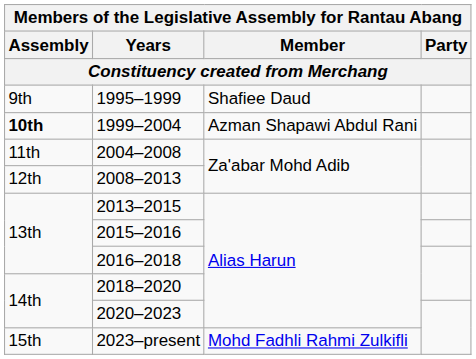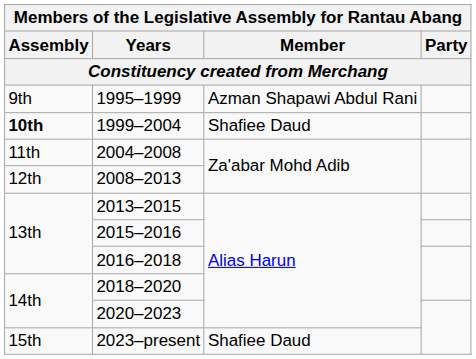(259, 98) Shafiee Daud -> (313, 98) Azman Shapawi Abdul Rani
(313, 125) Azman Shapawi Abdul Rani -> (259, 125) Shafiee Daud
(308, 340) Mohd Fadhli Rahmi Zulkifli -> (259, 340) Shafiee Daud
